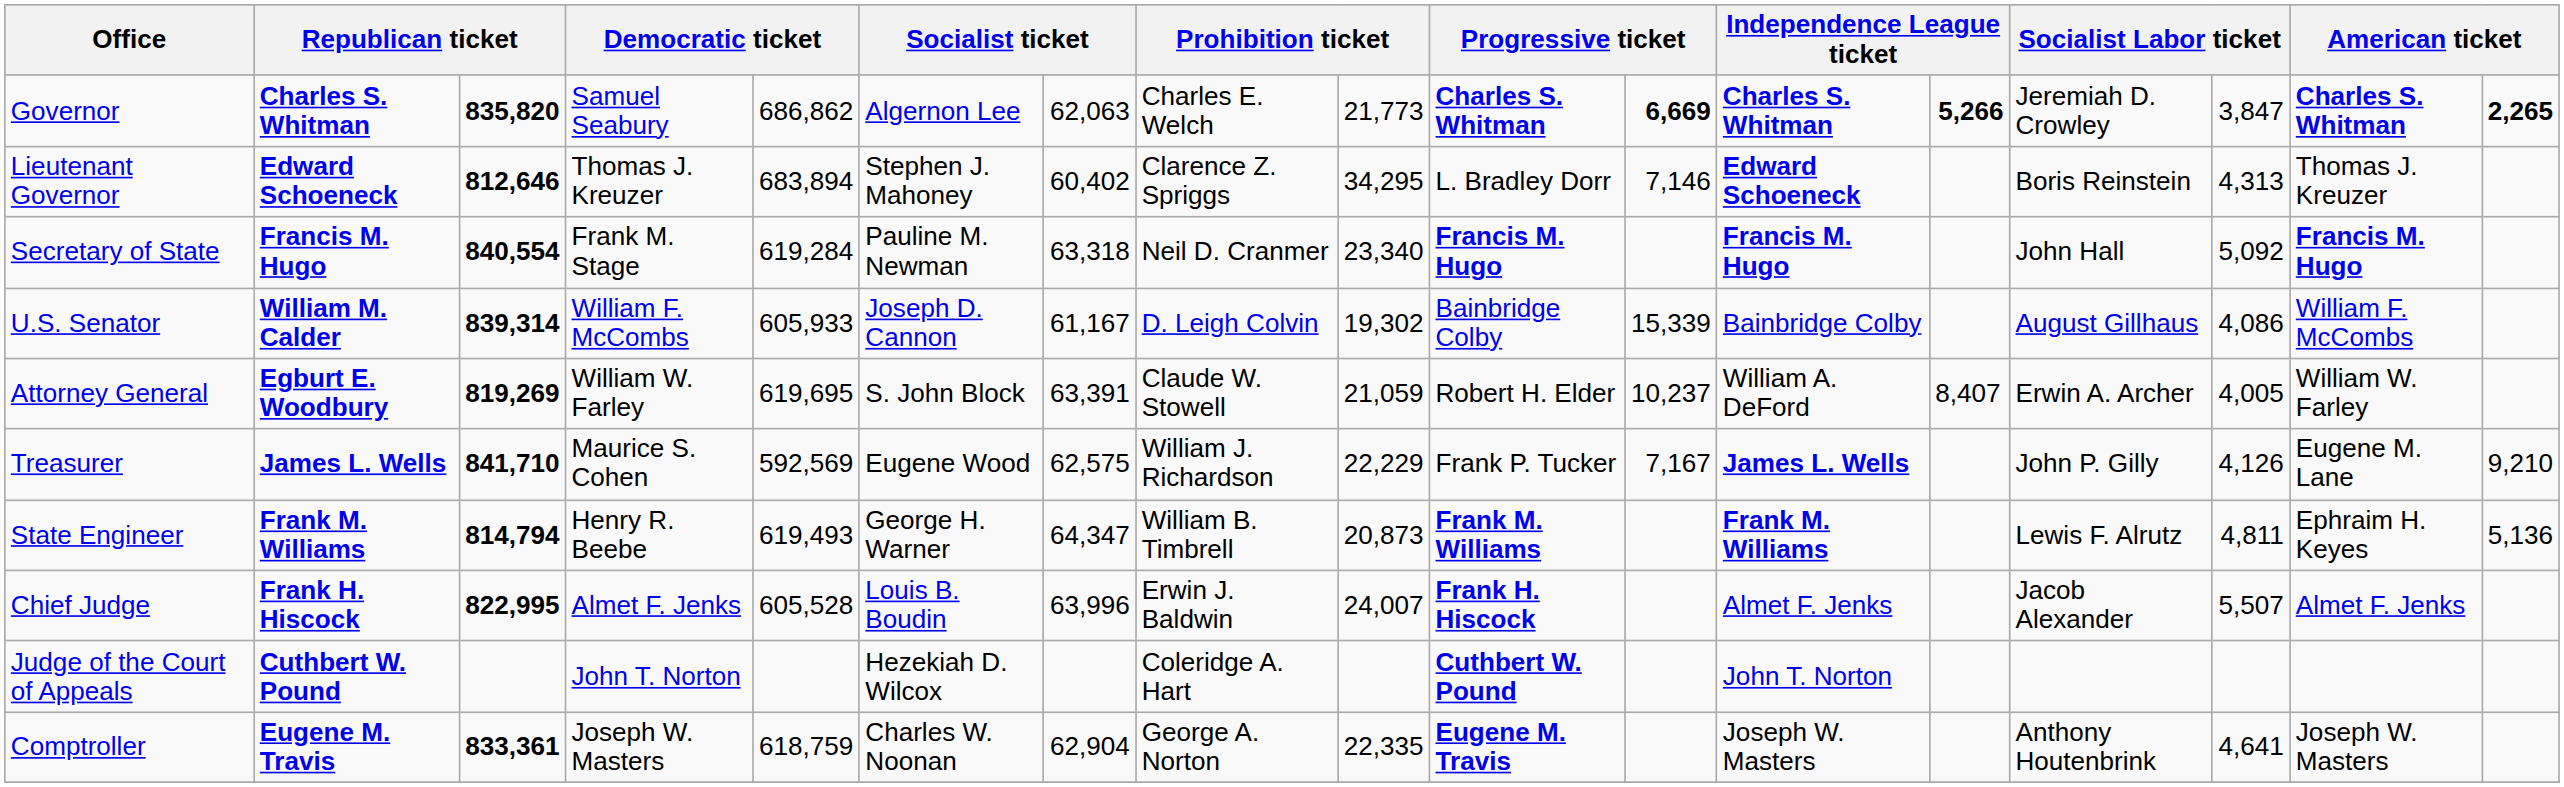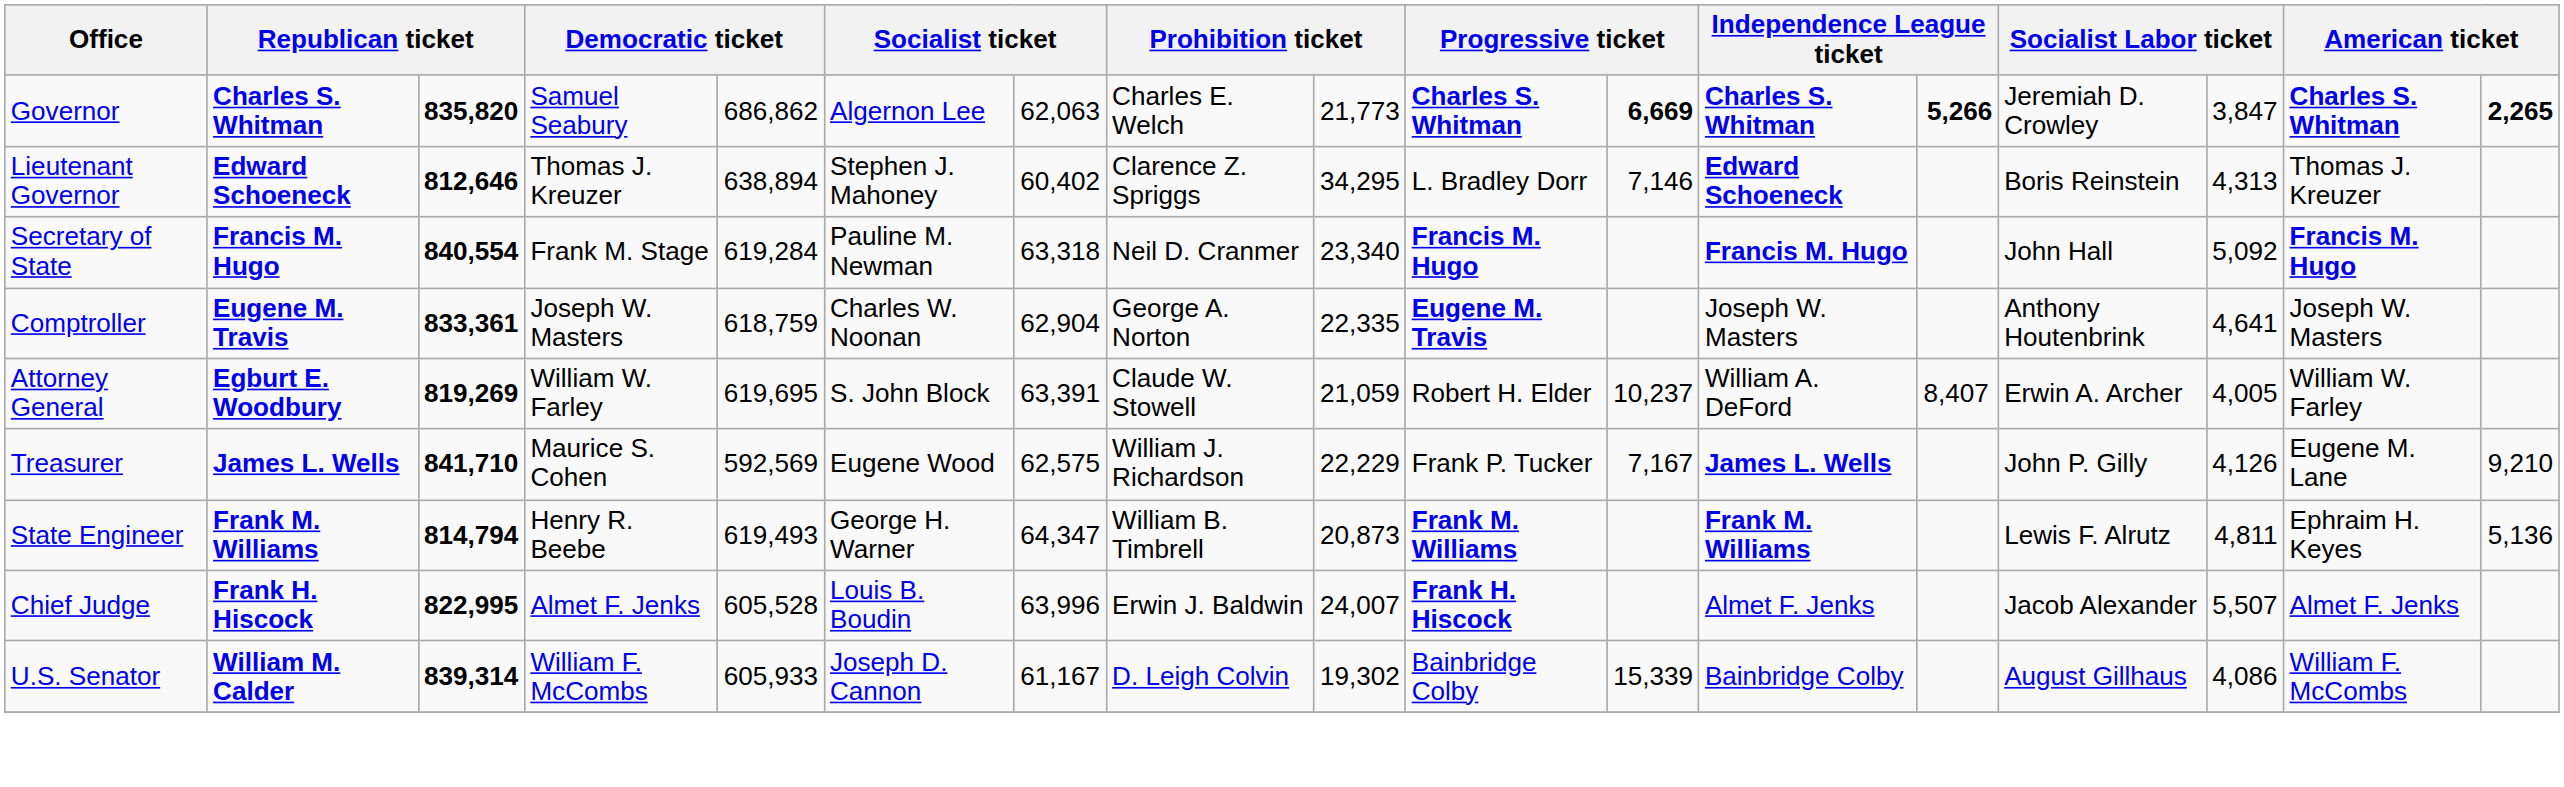(806, 181) 683,894 -> (771, 181) 638,894
rows swapped: (78, 746) <-> (85, 322)
- row: (118, 676)
